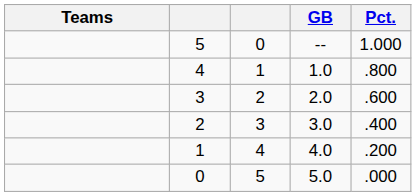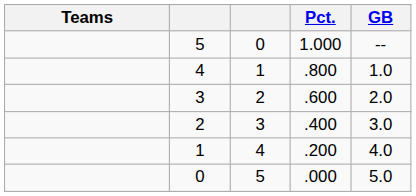columns swapped: (381, 17) <-> (320, 17)
